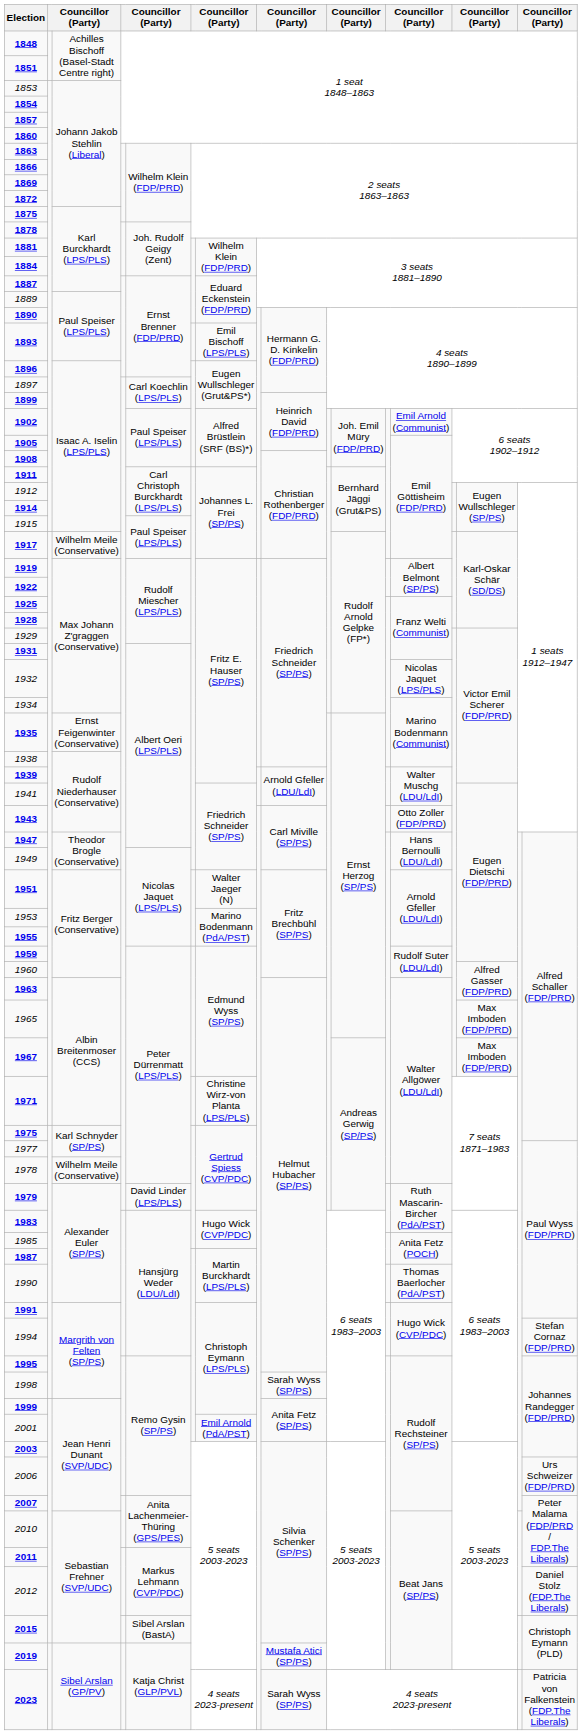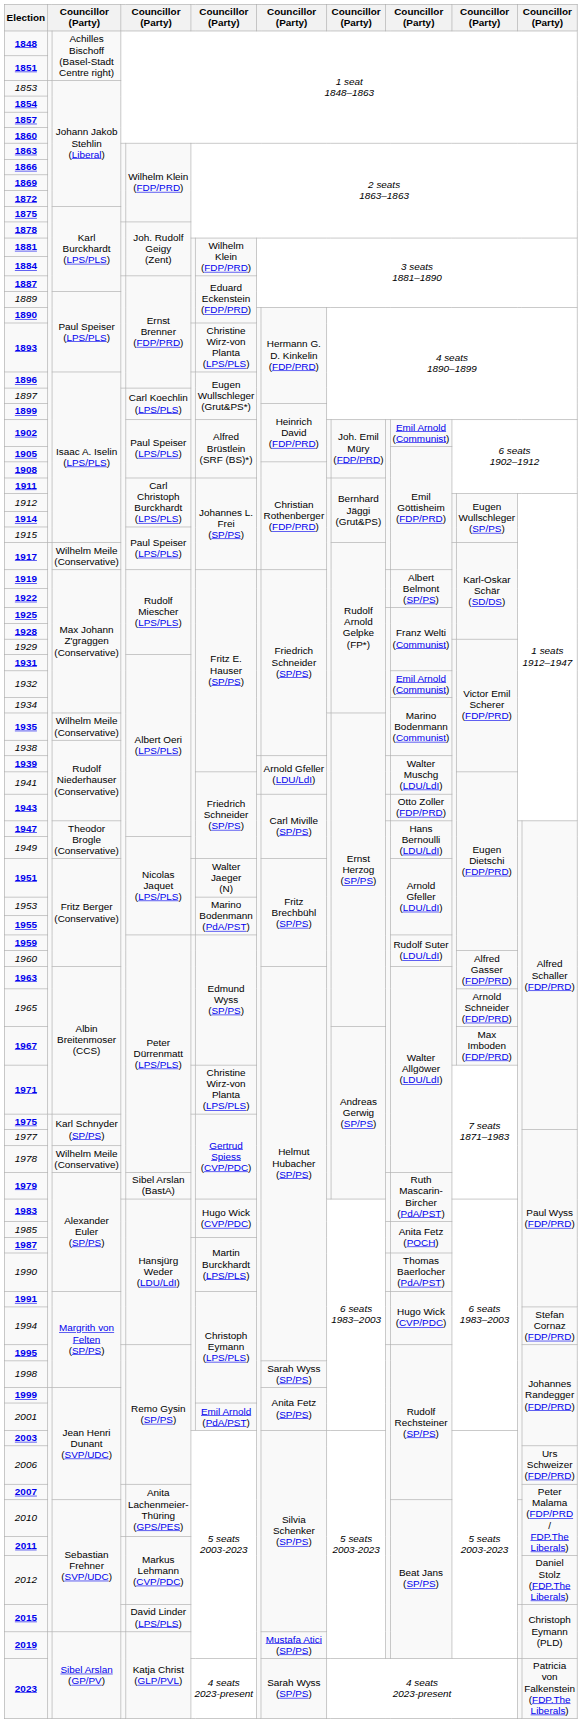(226, 342) Emil Bischoff (LPS/PLS) -> (226, 347) Christine Wirz-von Planta (LPS/PLS)
(421, 678) Nicolas Jaquet (LPS/PLS) -> (421, 684) Emil Arnold (Communist)
(87, 732) Ernst Feigenwinter (Conservative) -> (87, 726) Wilhelm Meile (Conservative)
(487, 1019) Max Imboden (FDP/PRD) -> (487, 1007) Arnold Schneider (FDP/PRD)
(158, 1197) David Linder (LPS/PLS) -> (158, 1186) Sibel Arslan (BastA)
(158, 1629) Sibel Arslan (BastA) -> (158, 1618) David Linder (LPS/PLS)
